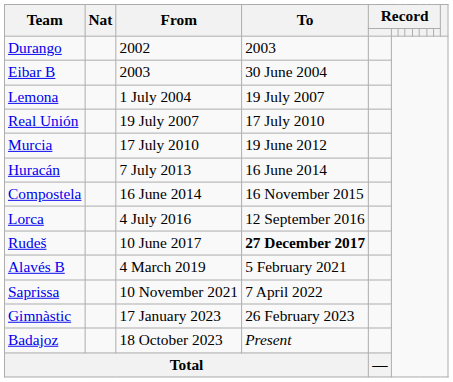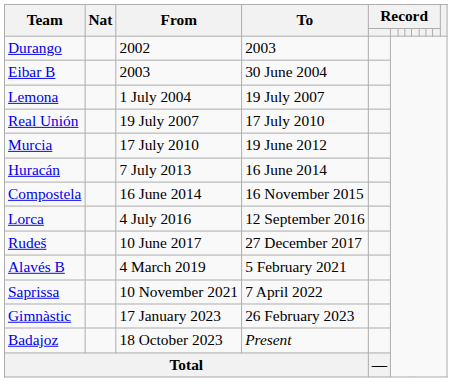(305, 242) bold -> (304, 242) normal
